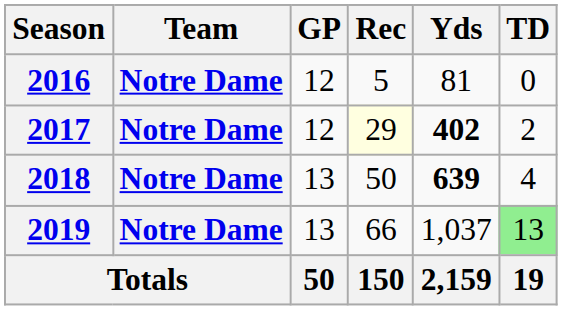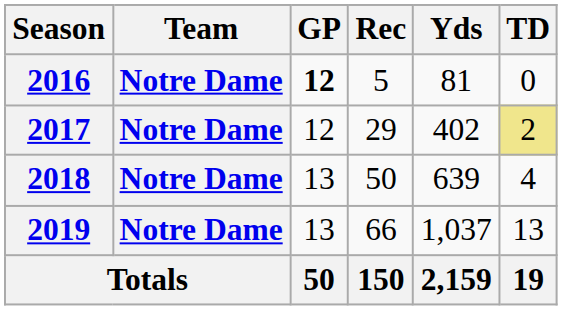(319, 79) normal -> (319, 79) bold
(381, 129) lightyellow background -> (381, 129) no background
(456, 129) bold -> (456, 129) normal
(528, 129) no background -> (528, 129) khaki background
(456, 179) bold -> (456, 179) normal
(528, 229) lightgreen background -> (528, 229) no background
